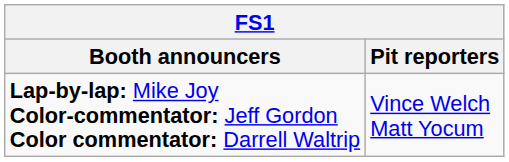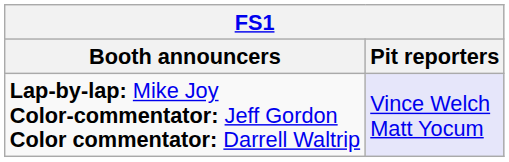(430, 115) no background -> (430, 115) lavender background
